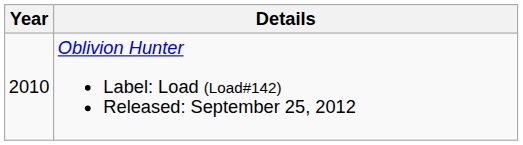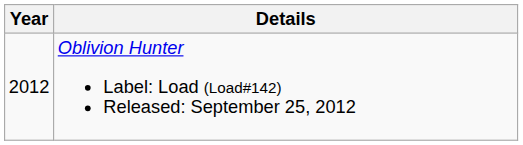(29, 86) 2010 -> (29, 86) 2012
